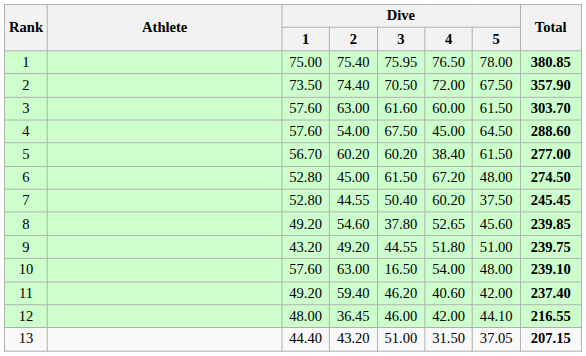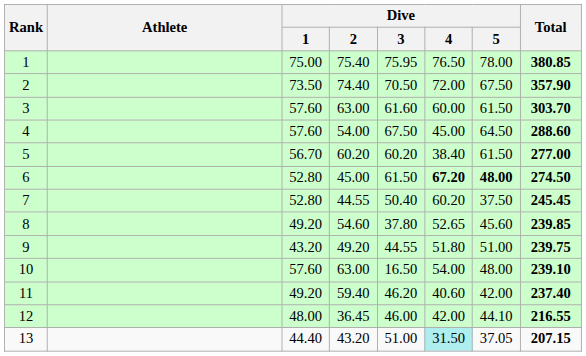(449, 177) normal -> (449, 177) bold
(496, 177) normal -> (496, 177) bold
(449, 339) no background -> (449, 339) paleturquoise background
